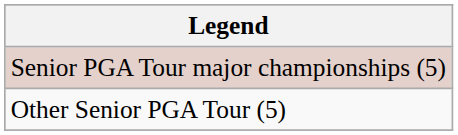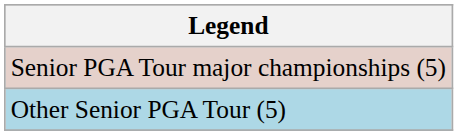(148, 109) no background -> (148, 109) lightblue background
